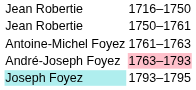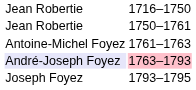(63, 60) no background -> (63, 60) lavender background
(44, 78) paleturquoise background -> (44, 78) no background
